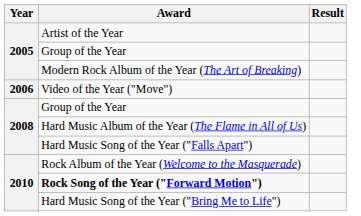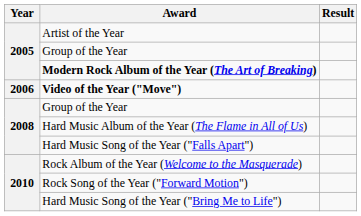(171, 70) normal -> (179, 70) bold
(107, 88) normal -> (112, 88) bold
(151, 182) bold -> (145, 182) normal
